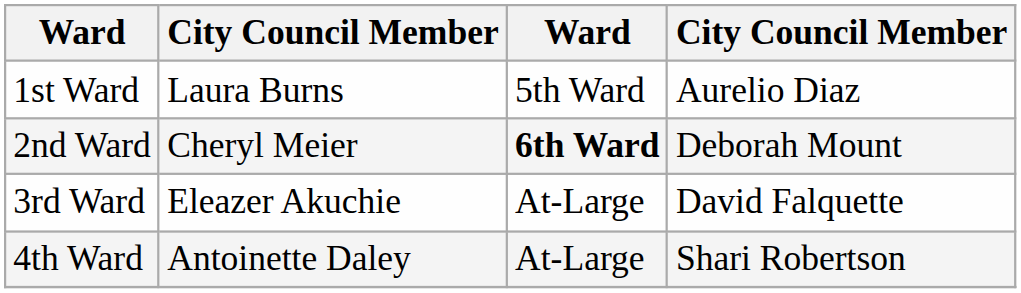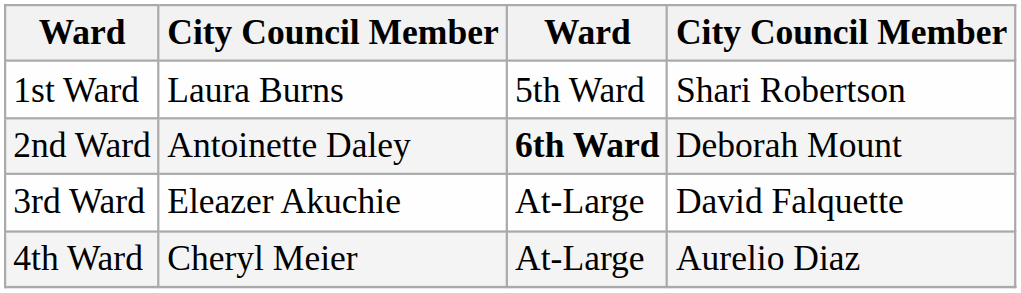(768, 88) Aurelio Diaz -> (791, 88) Shari Robertson
(262, 145) Cheryl Meier -> (289, 145) Antoinette Daley
(289, 257) Antoinette Daley -> (262, 257) Cheryl Meier
(791, 257) Shari Robertson -> (768, 257) Aurelio Diaz
